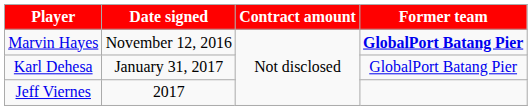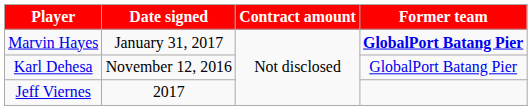(169, 42) November 12, 2016 -> (169, 42) January 31, 2017
(169, 67) January 31, 2017 -> (169, 67) November 12, 2016
